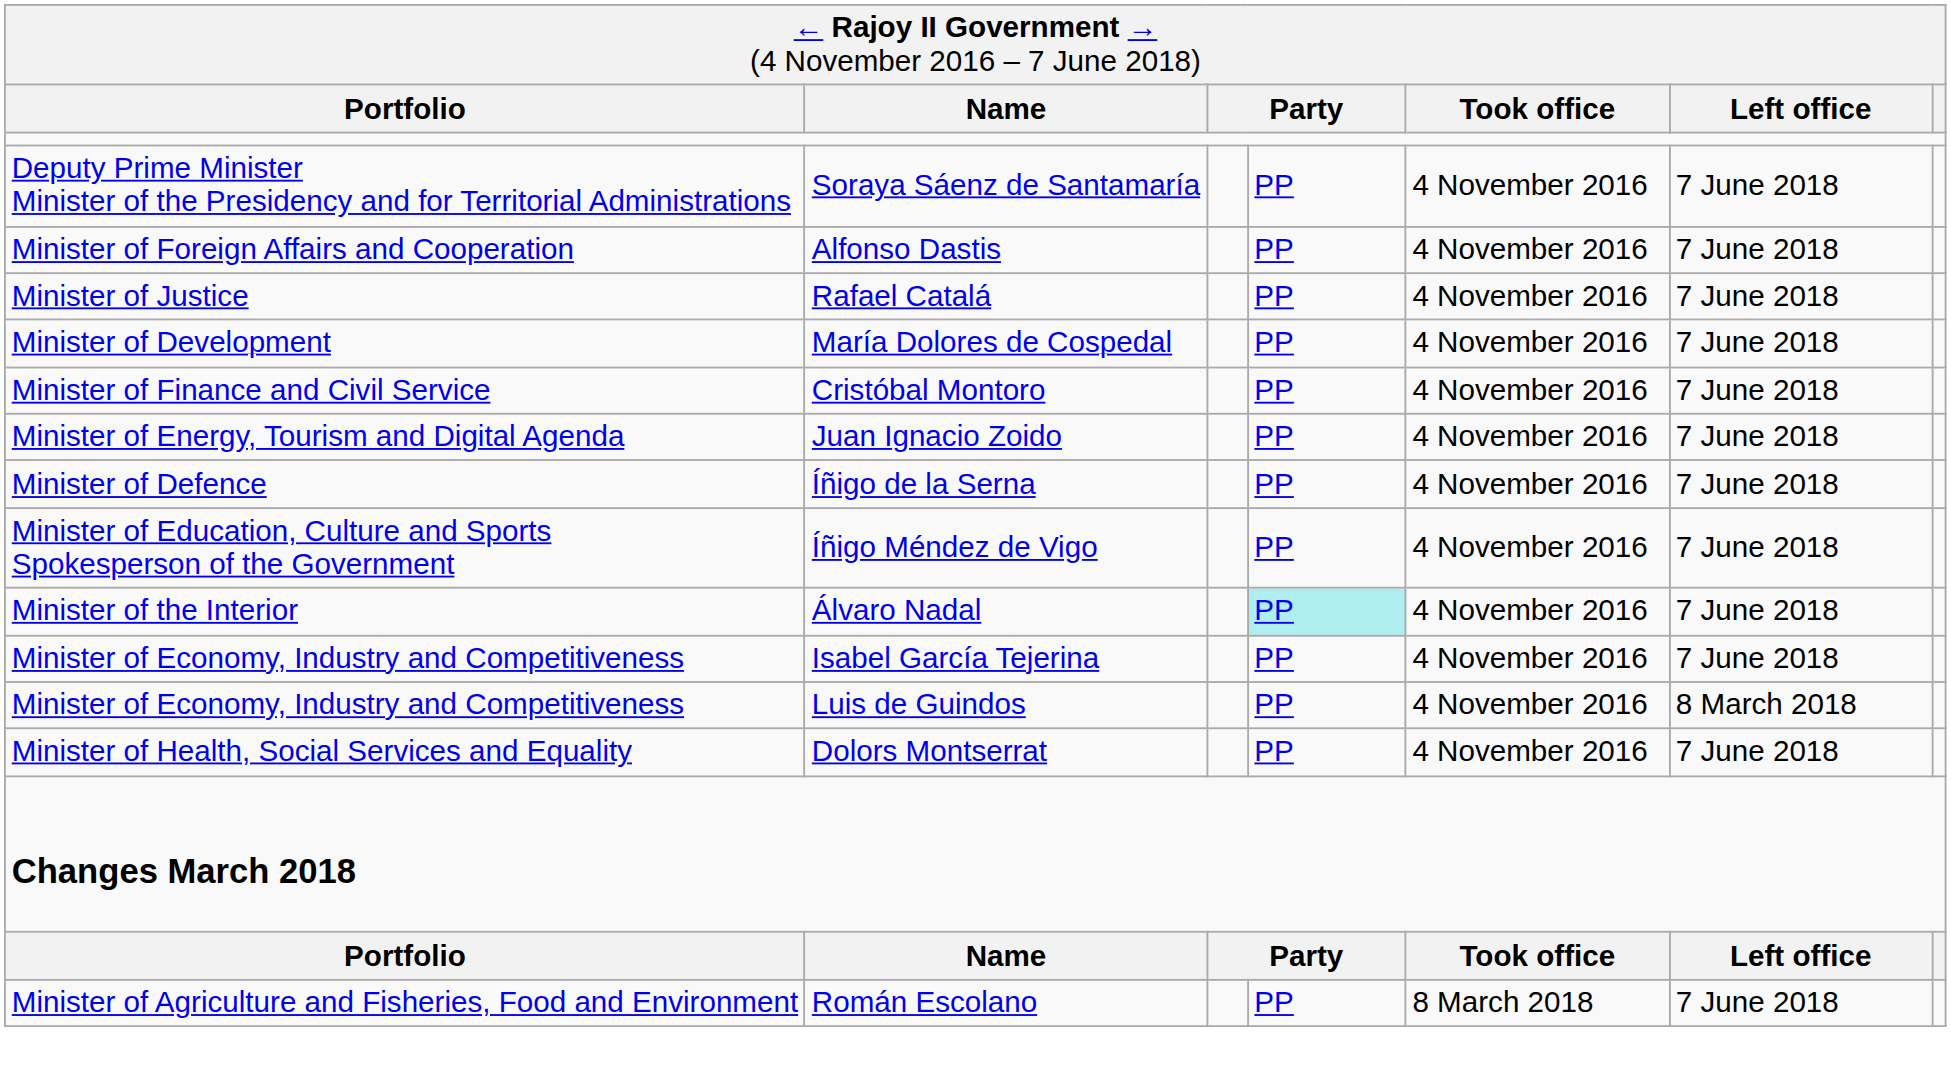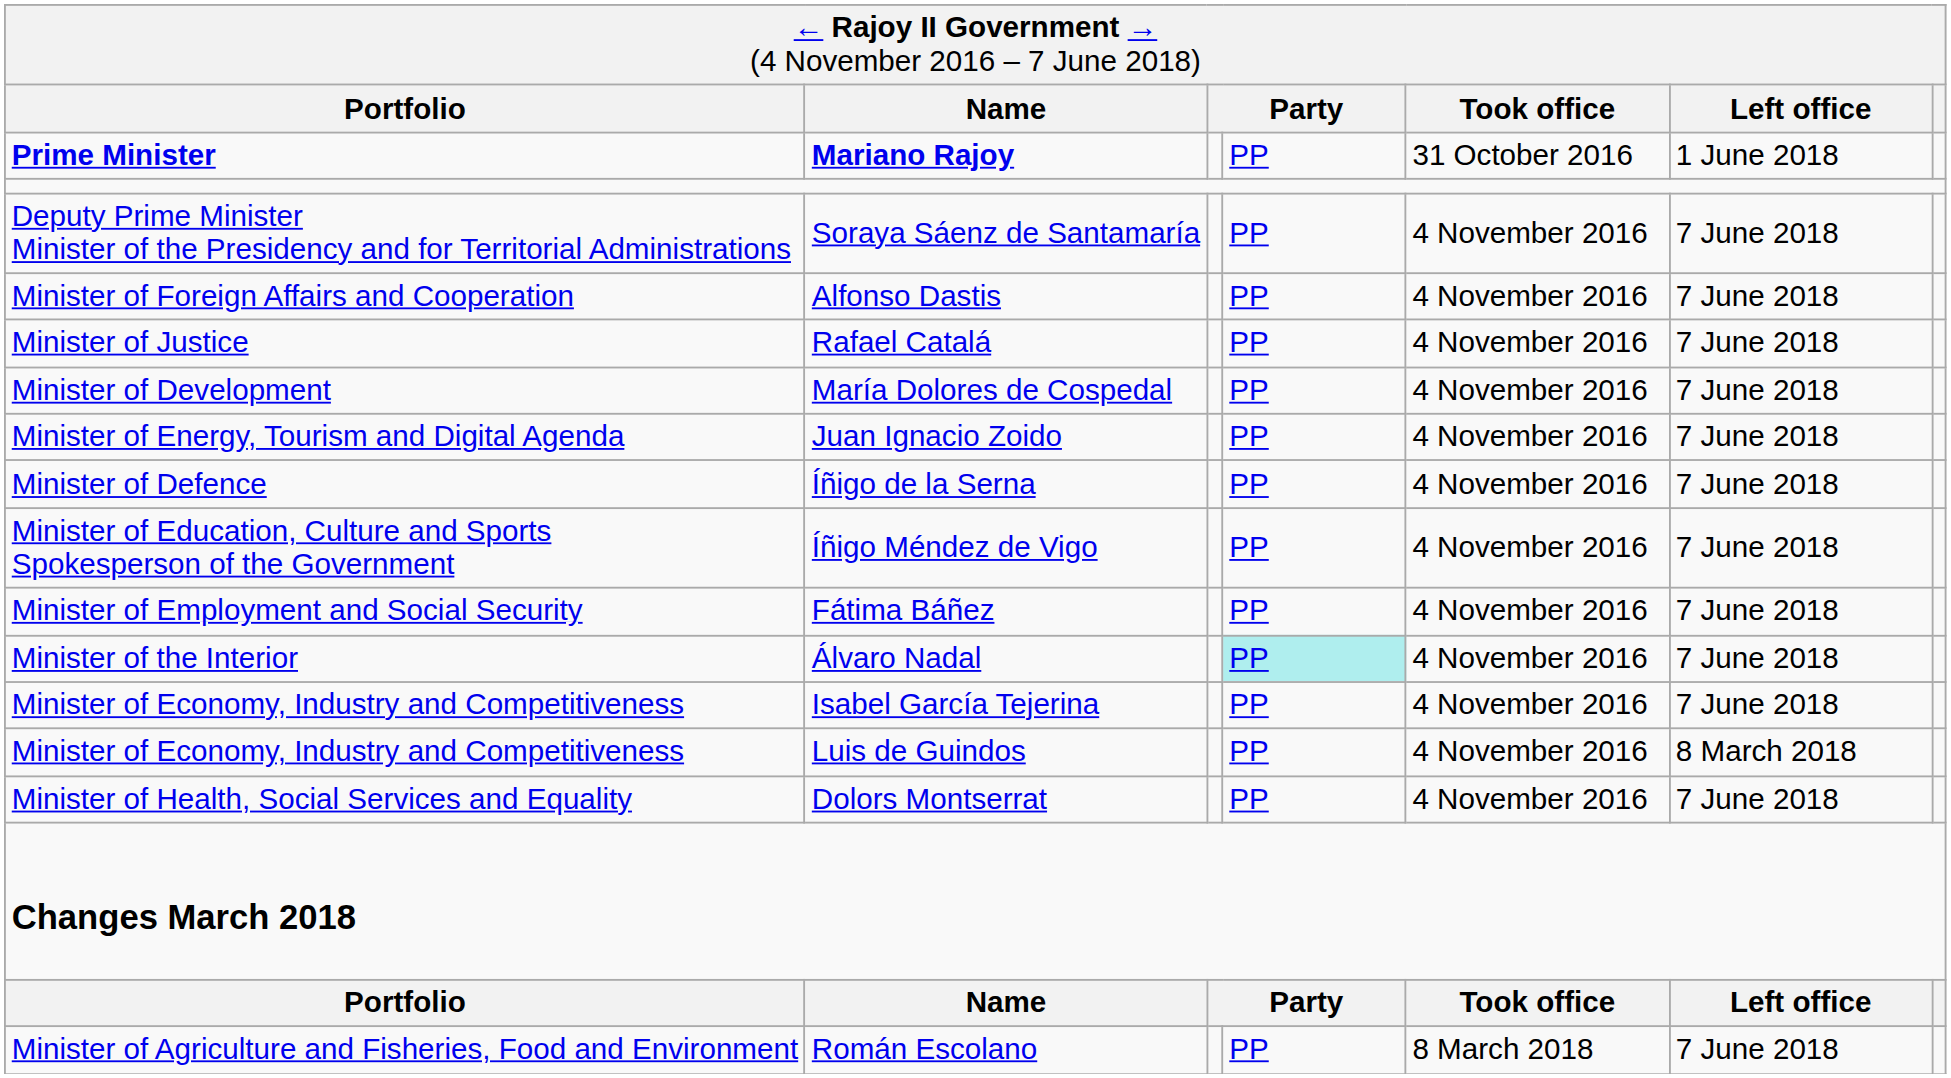+ row: (913, 155)
- row: (929, 389)
+ row: (903, 610)
